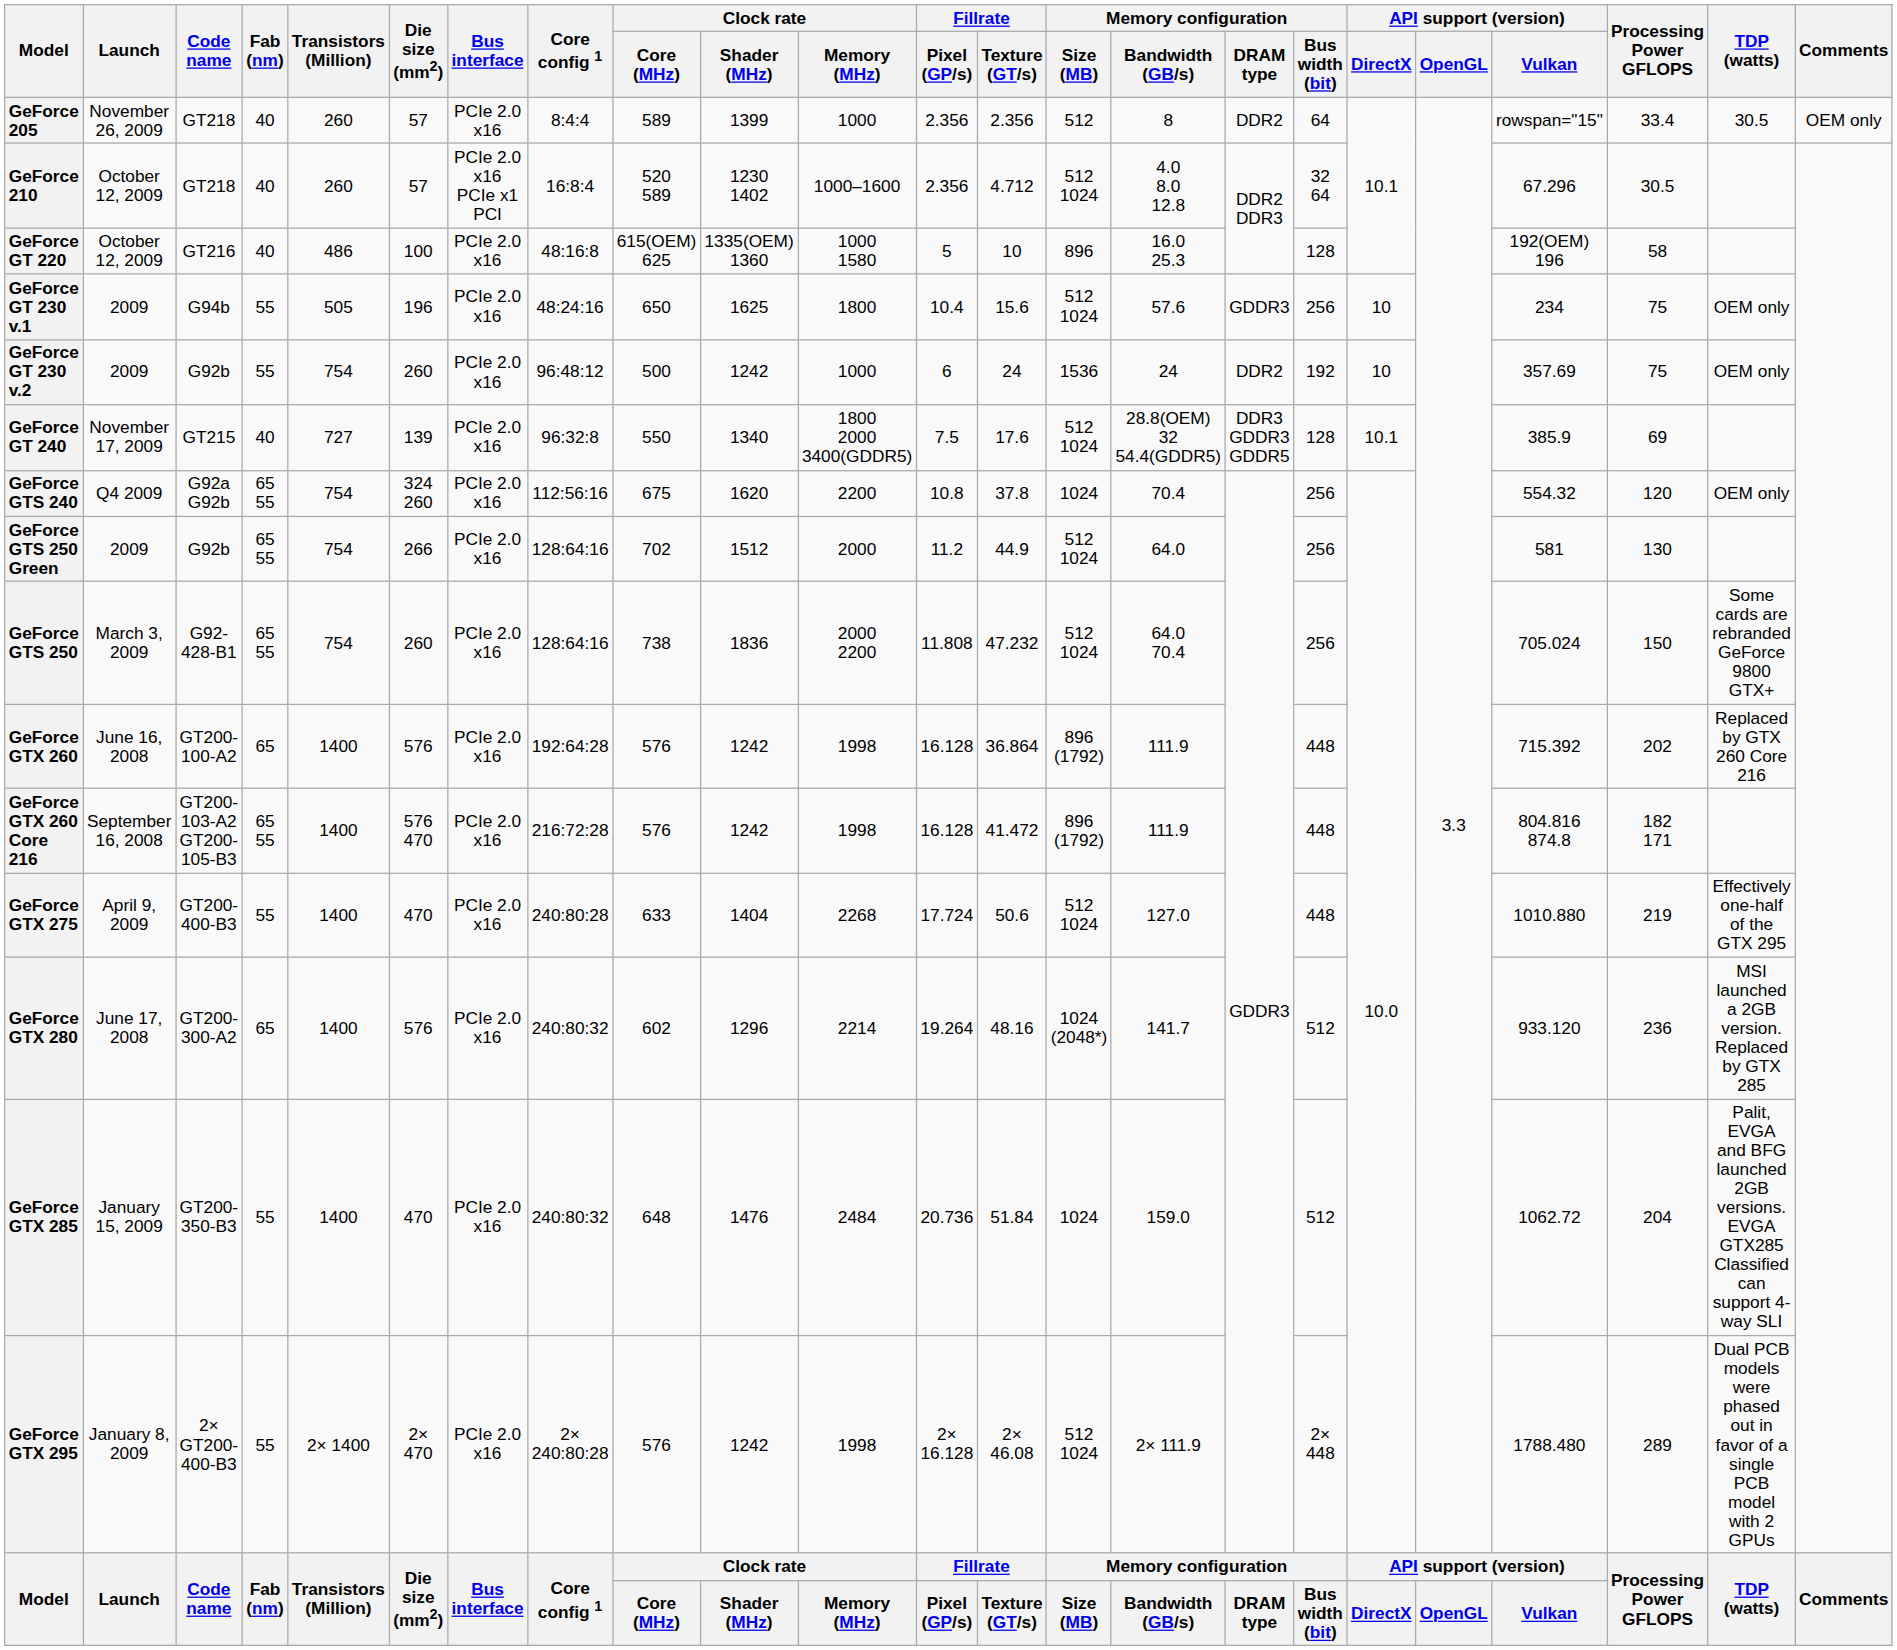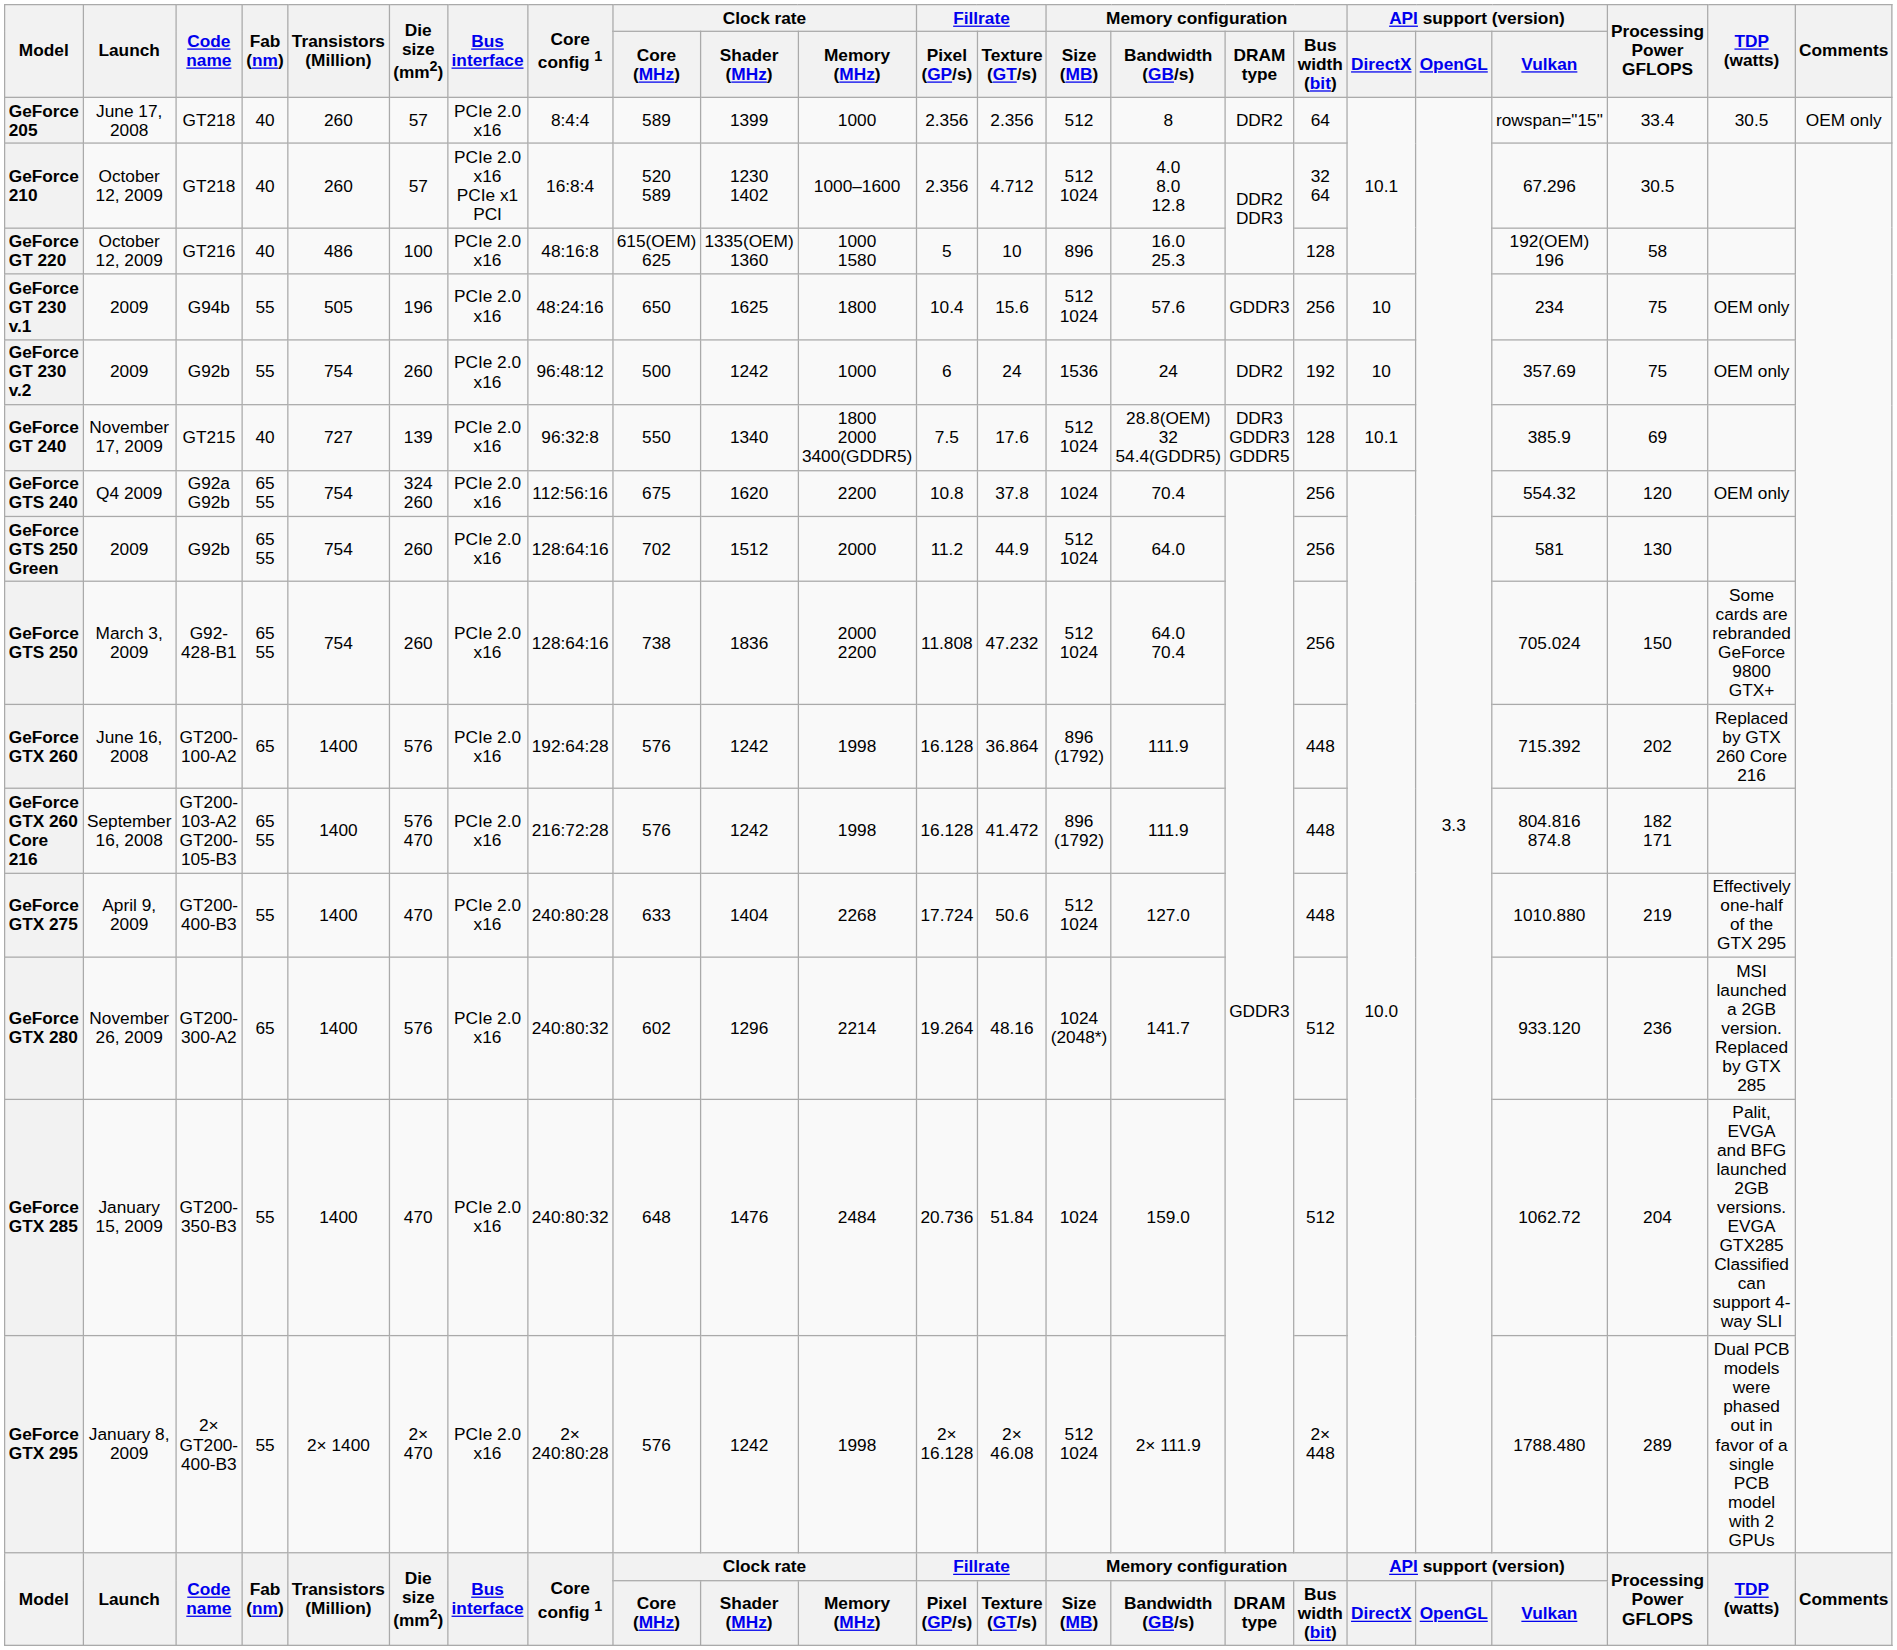(129, 120) November 26, 2009 -> (129, 120) June 17, 2008
(418, 549) 266 -> (418, 549) 260
(129, 1028) June 17, 2008 -> (129, 1028) November 26, 2009
